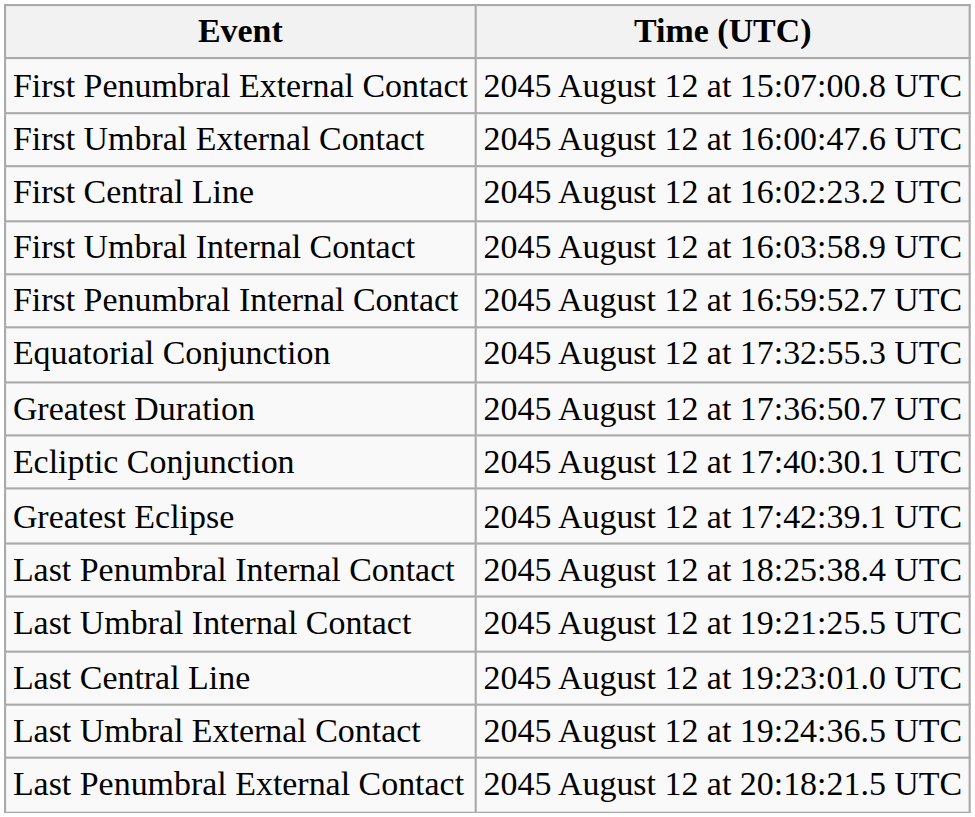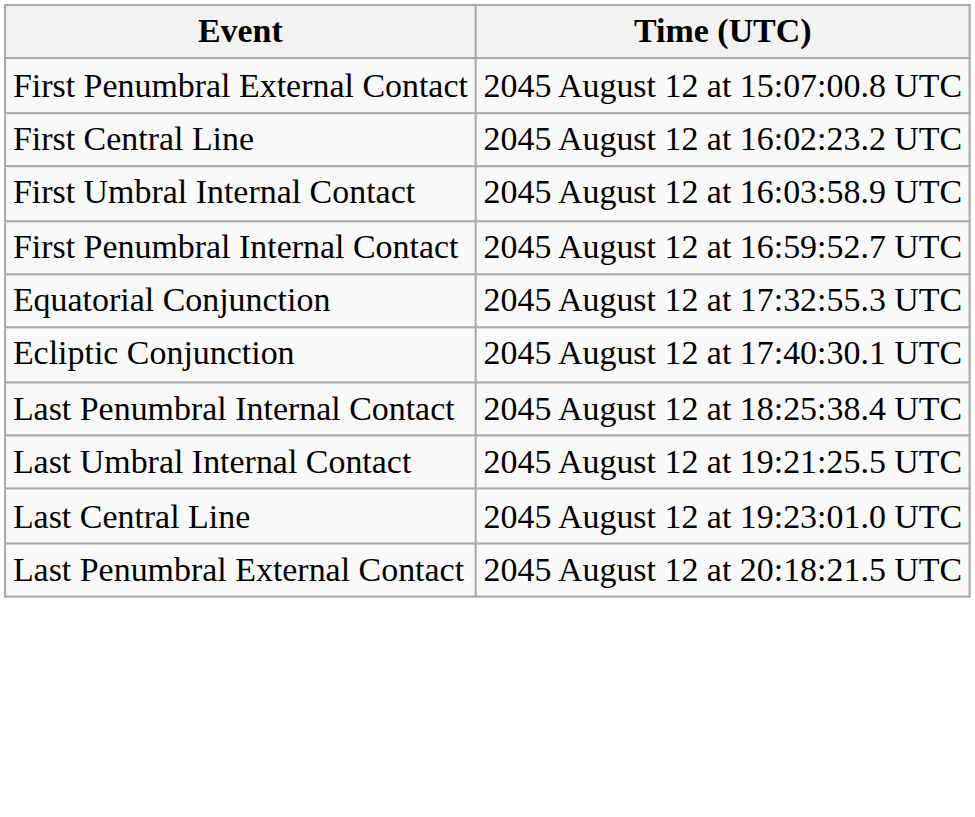- row: (219, 138)
- row: (134, 407)
- row: (124, 515)
- row: (217, 730)
